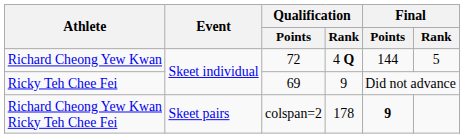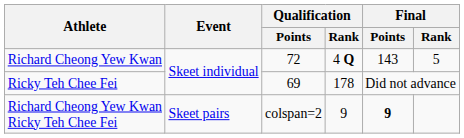(388, 60) 144 -> (388, 60) 143
(344, 83) 9 -> (344, 83) 178
(344, 114) 178 -> (344, 114) 9
